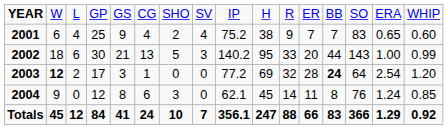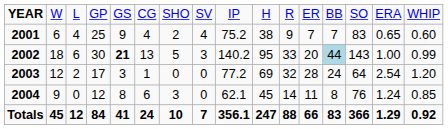(122, 54) normal -> (122, 54) bold
(334, 54) no background -> (334, 54) lightblue background
(56, 74) bold -> (56, 74) normal
(334, 74) bold -> (334, 74) normal
